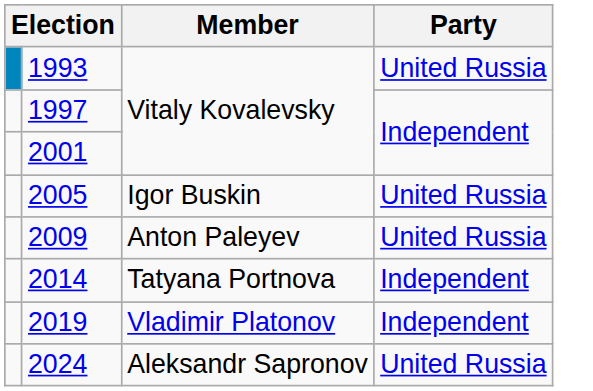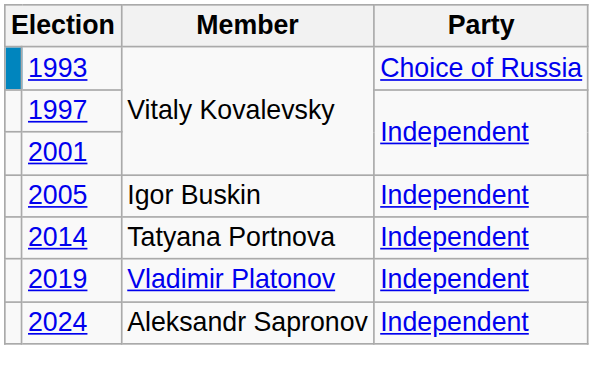(463, 68) United Russia -> (481, 68) Choice of Russia
(463, 195) United Russia -> (454, 195) Independent
- row: (58, 237)
(463, 364) United Russia -> (454, 322) Independent
